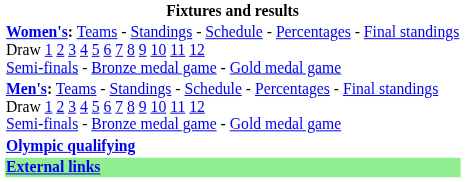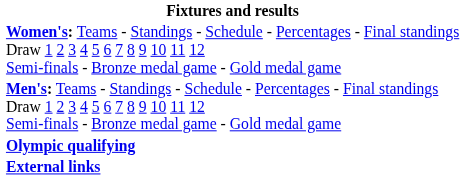(53, 167) lightgreen background -> (53, 167) no background
